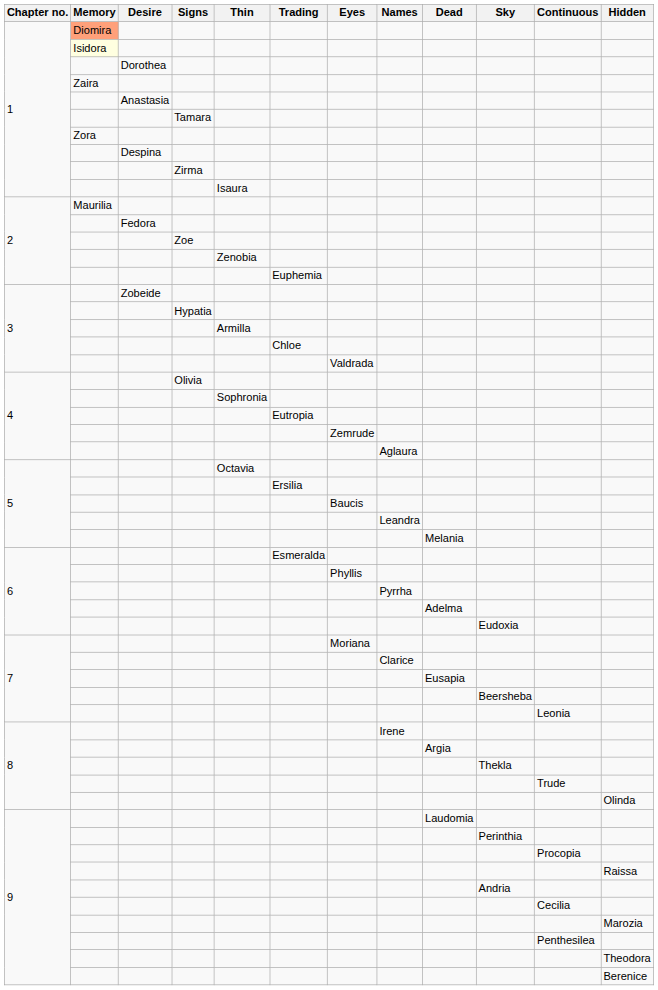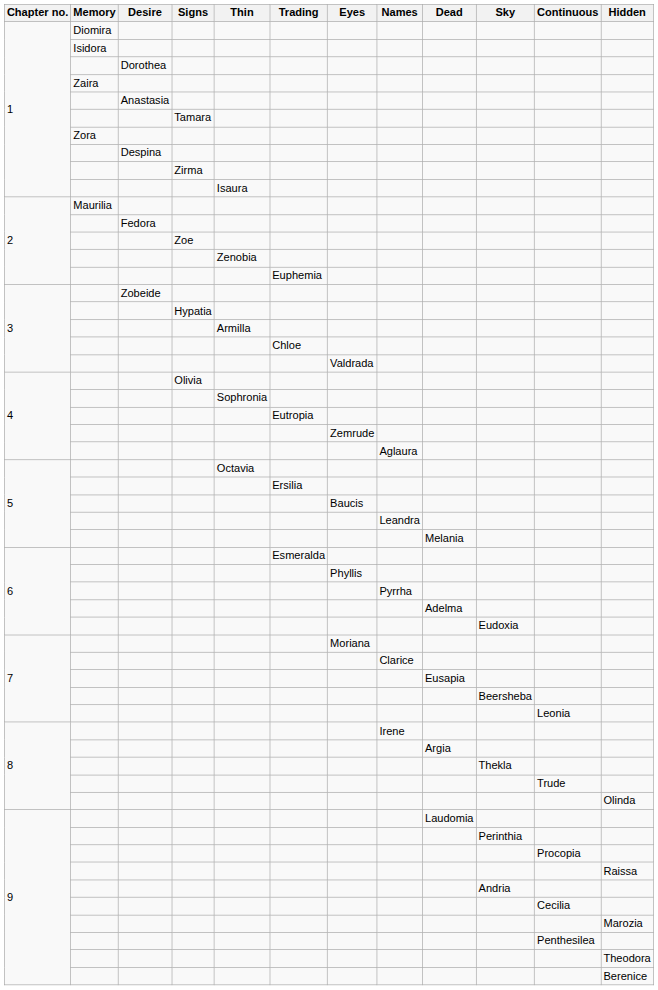(92, 30) lightsalmon background -> (92, 30) no background
(90, 48) lightyellow background -> (90, 48) no background
